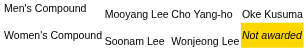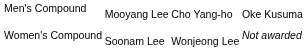(272, 35) gold background -> (272, 35) no background
